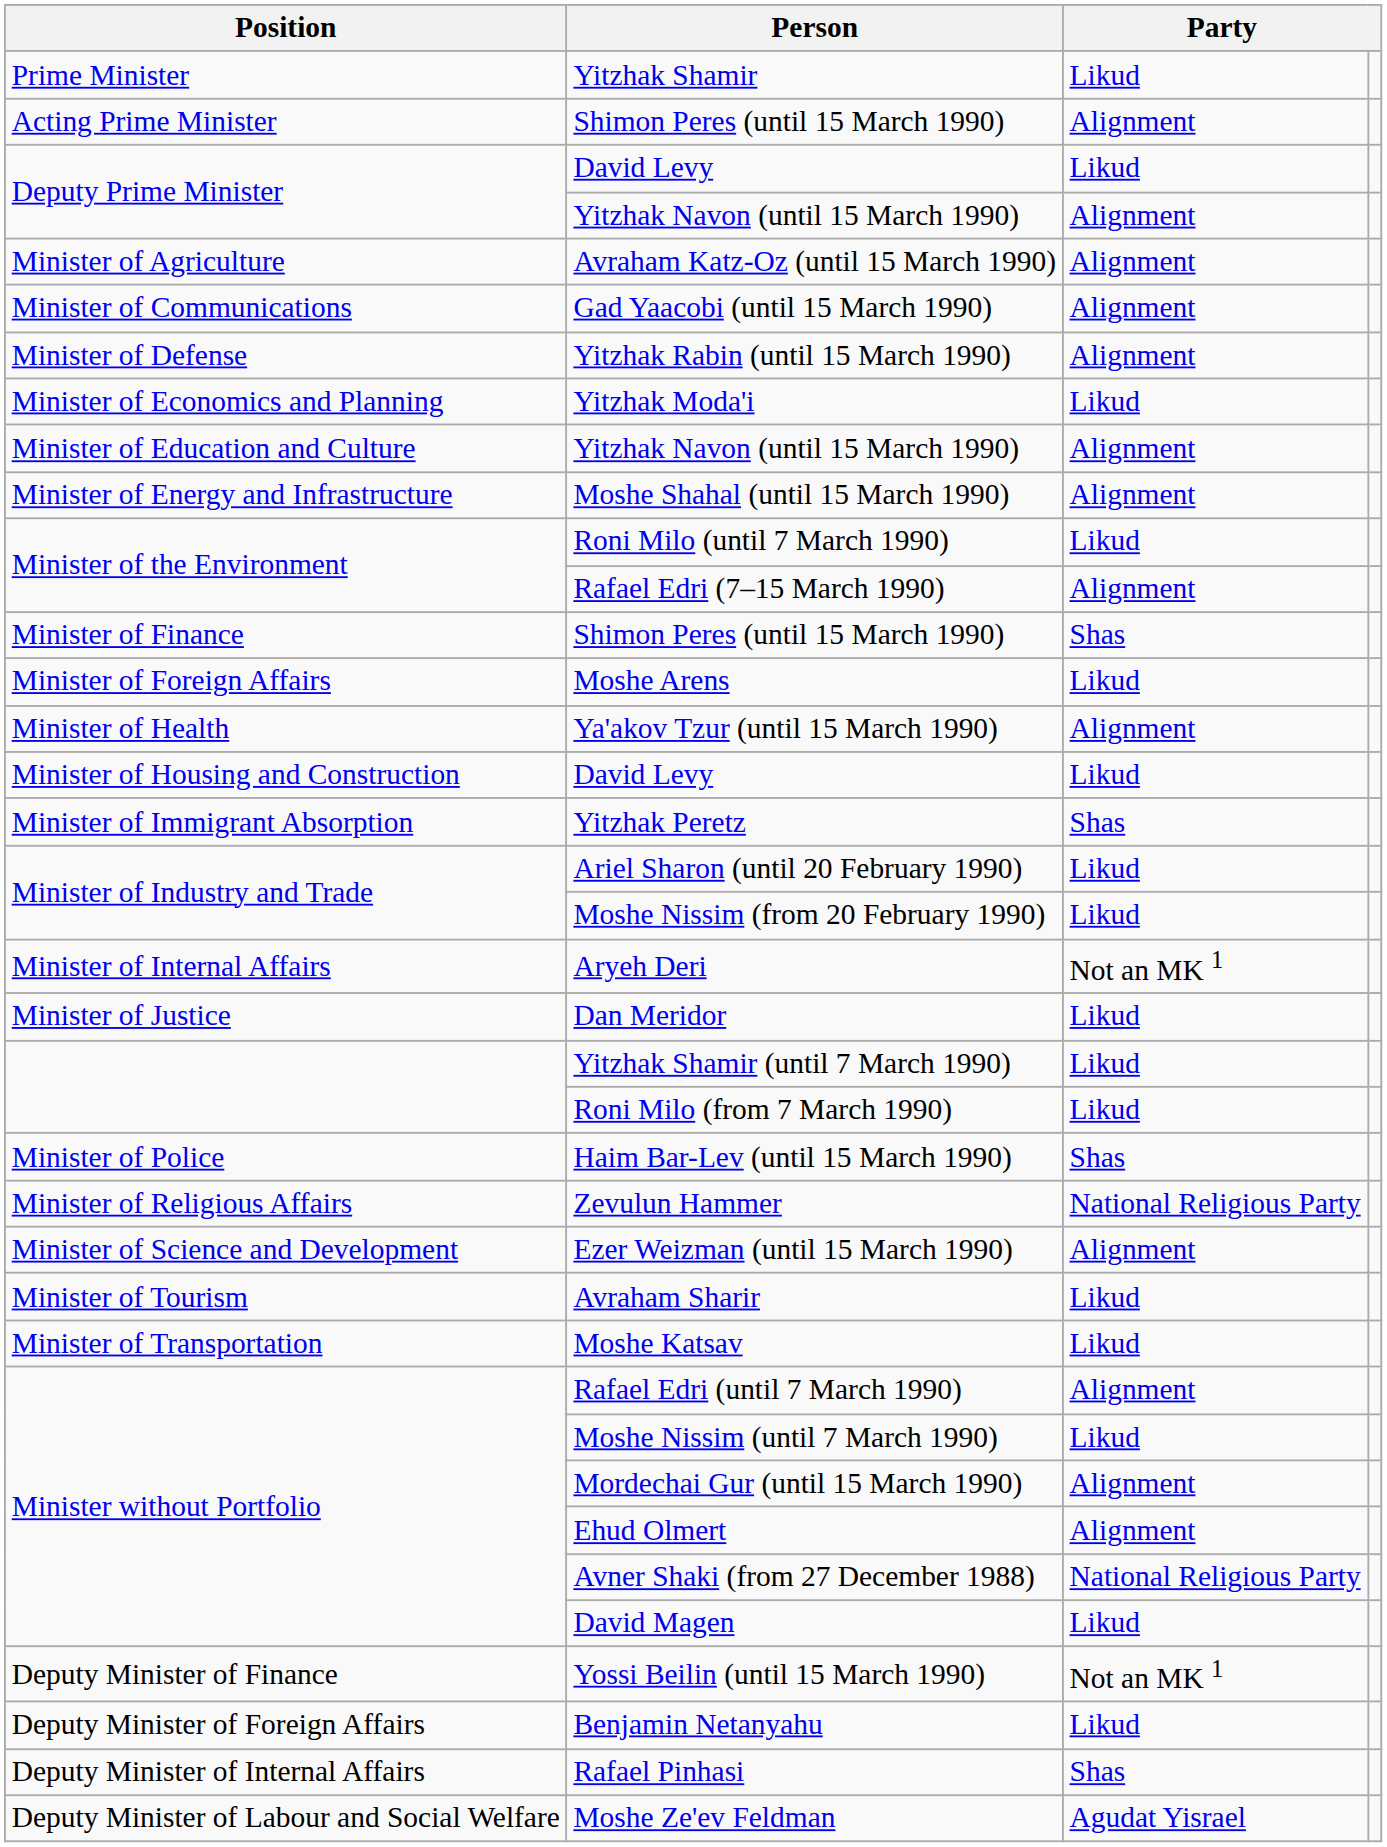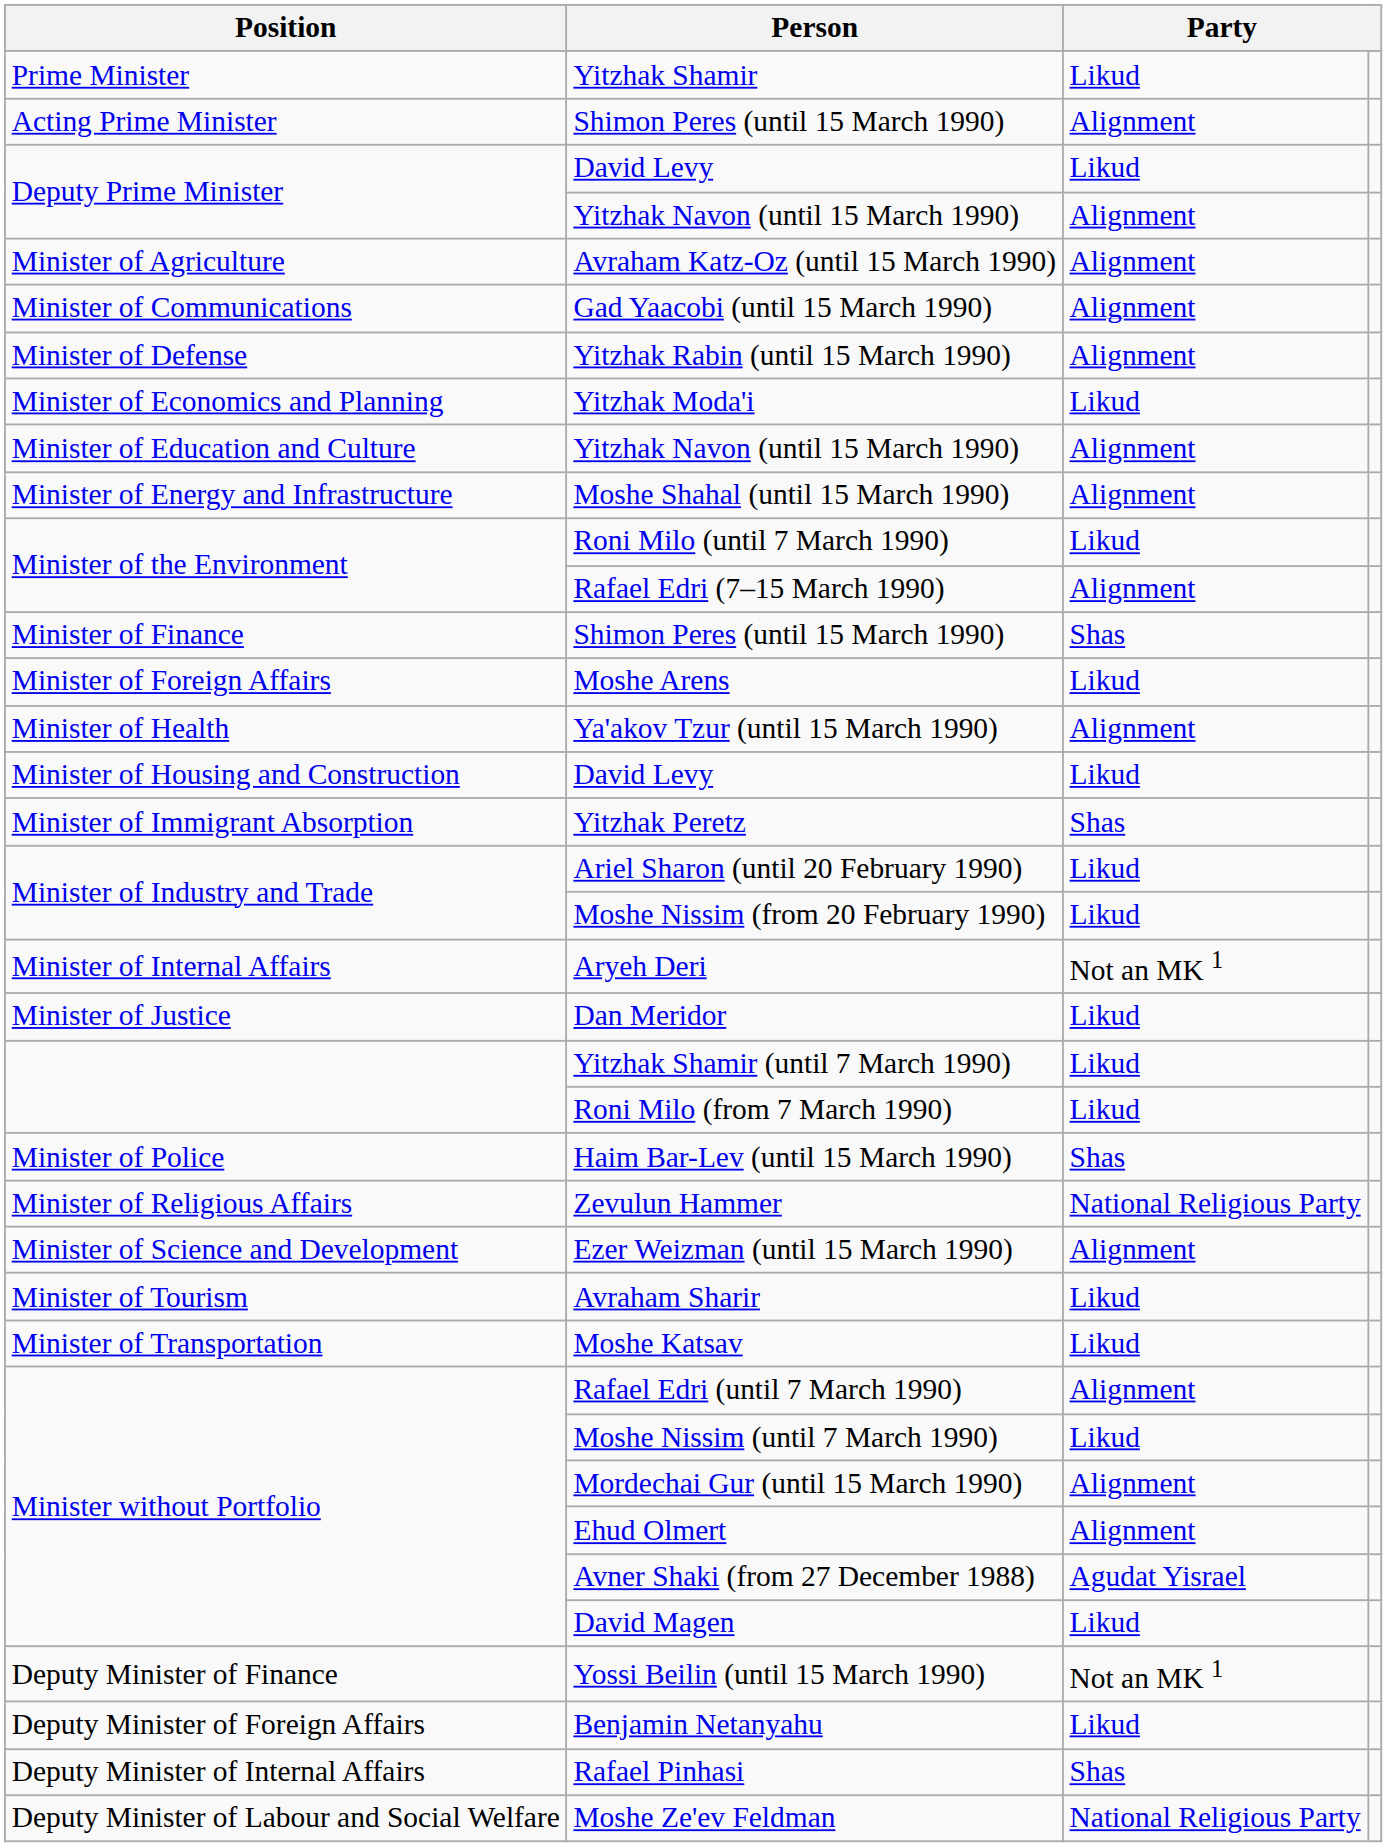(1215, 1576) National Religious Party -> (1158, 1576) Agudat Yisrael
(1158, 1817) Agudat Yisrael -> (1215, 1817) National Religious Party
